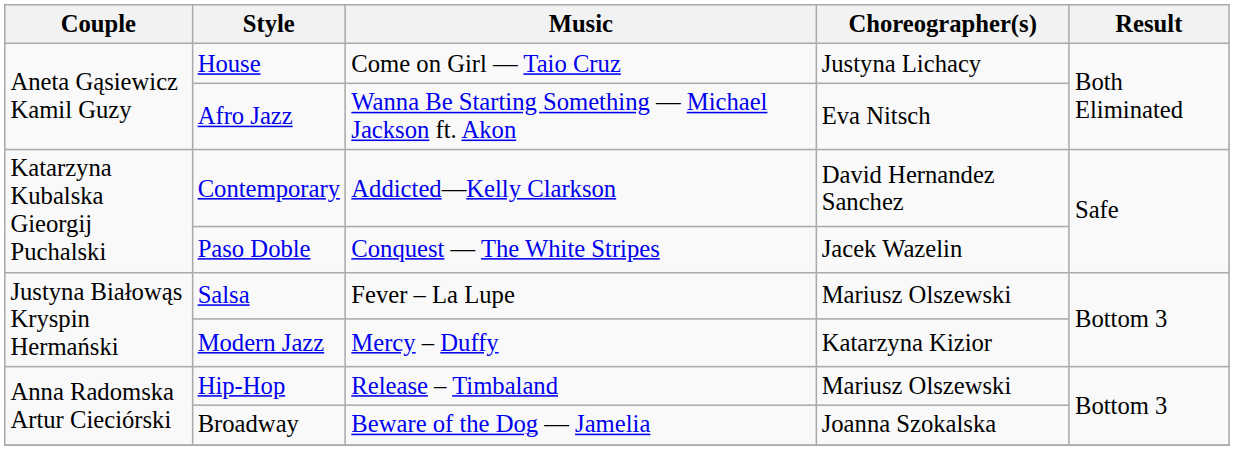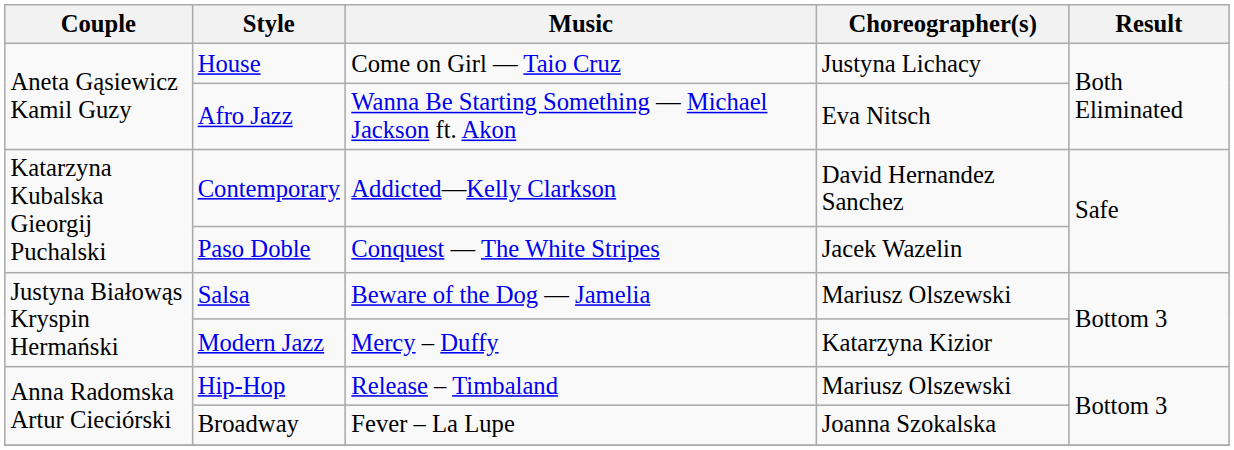(433, 295) Fever – La Lupe -> (501, 295) Beware of the Dog — Jamelia
(501, 424) Beware of the Dog — Jamelia -> (433, 424) Fever – La Lupe
